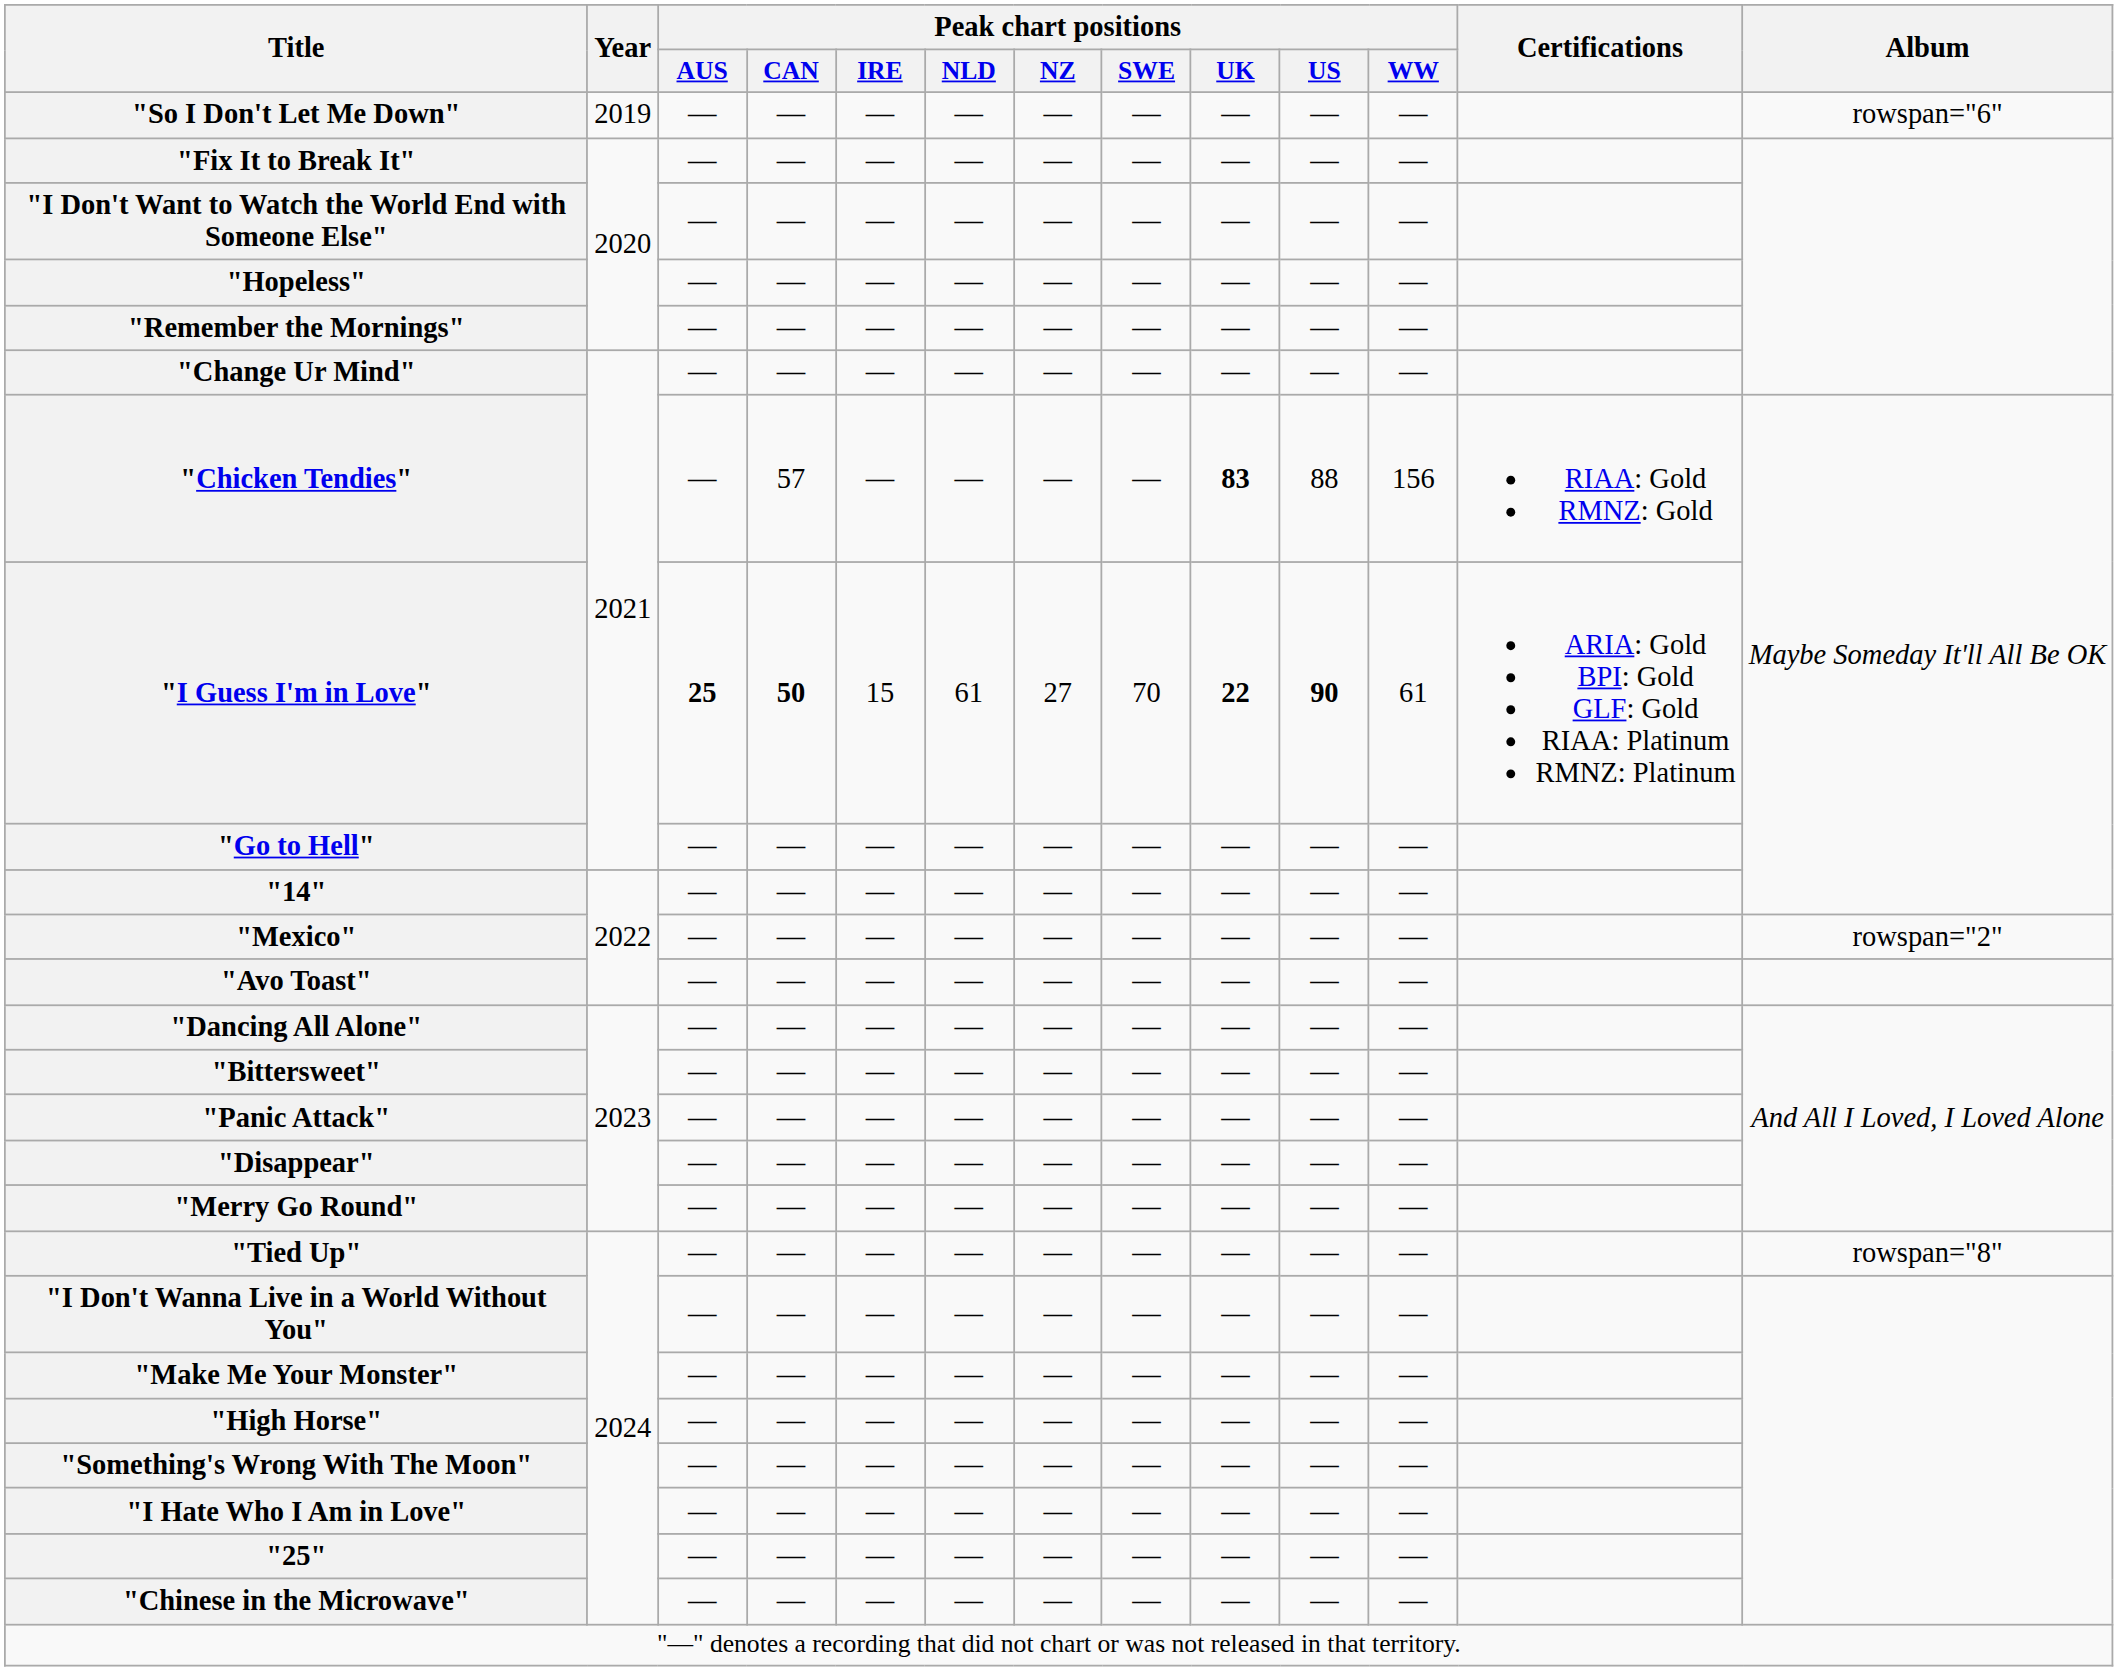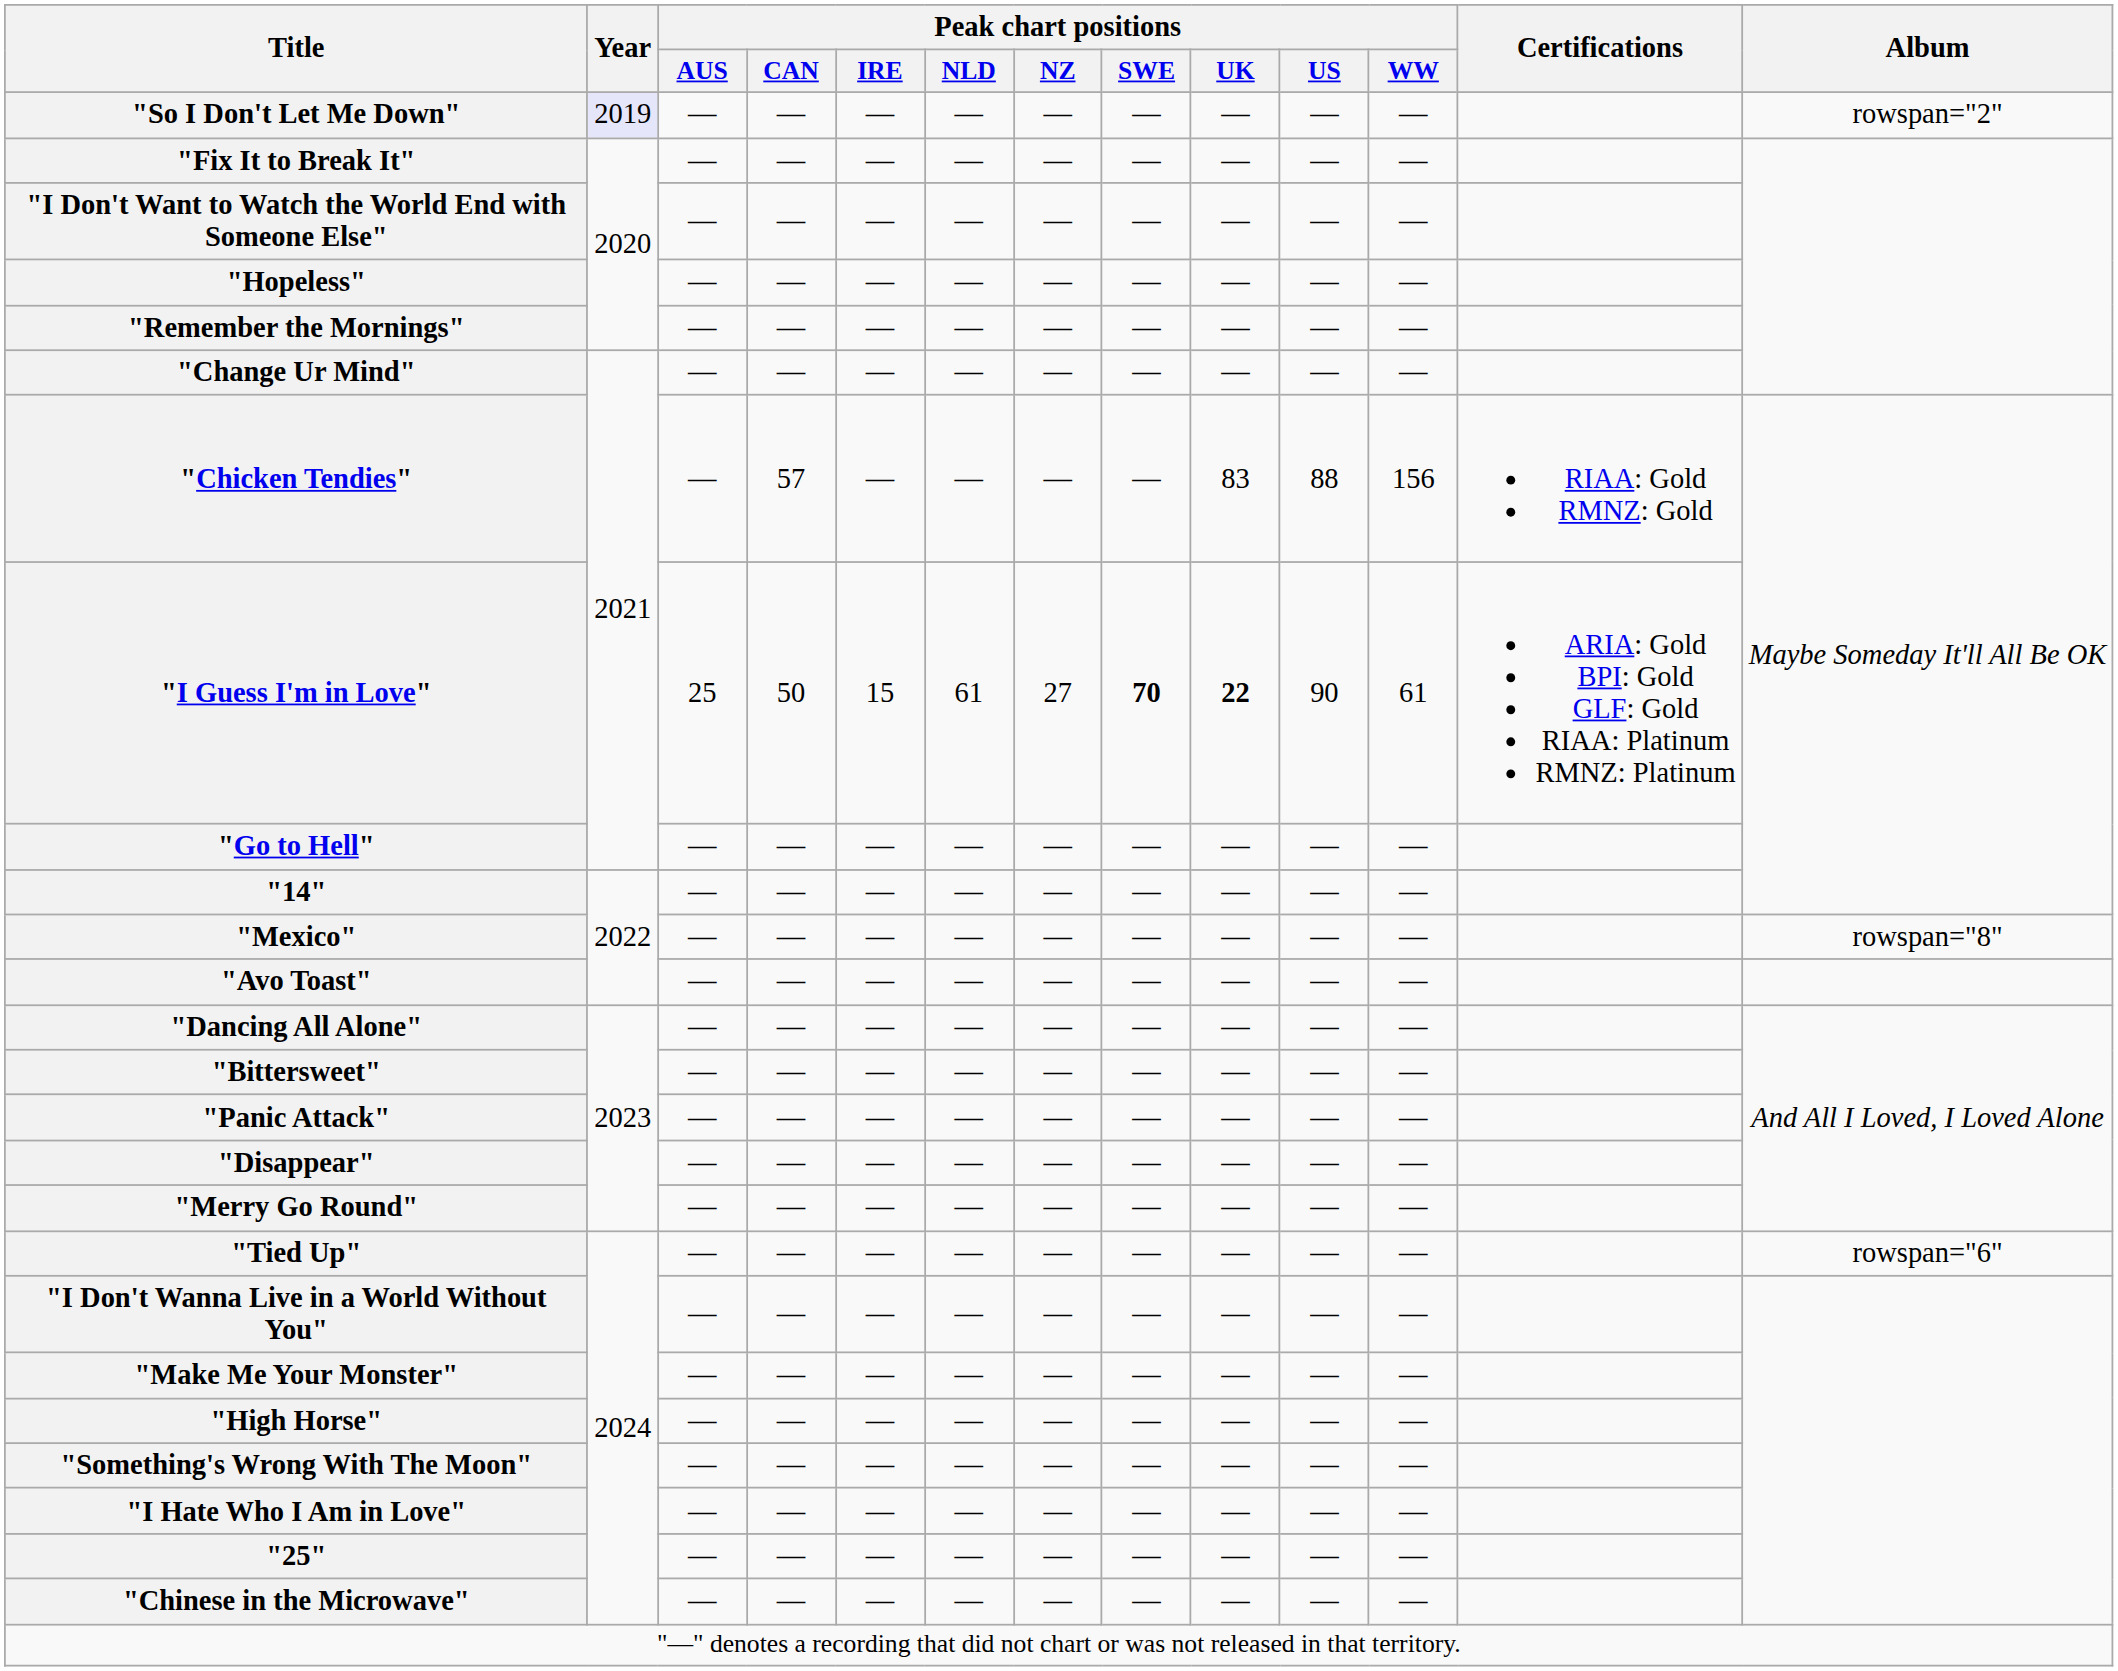(623, 114) no background -> (623, 114) lavender background
(1928, 114) rowspan="6" -> (1928, 114) rowspan="2"
(1235, 478) bold -> (1235, 478) normal
(702, 692) bold -> (702, 692) normal
(791, 692) bold -> (791, 692) normal
(1147, 692) normal -> (1147, 692) bold
(1324, 692) bold -> (1324, 692) normal
(1928, 936) rowspan="2" -> (1928, 936) rowspan="8"
(1928, 1252) rowspan="8" -> (1928, 1252) rowspan="6"
